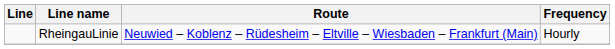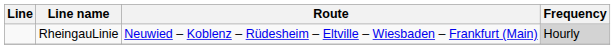(561, 34) no background -> (561, 34) lightgrey background
